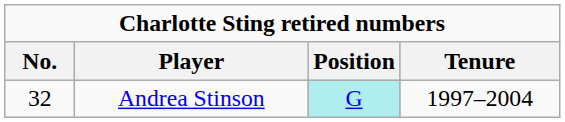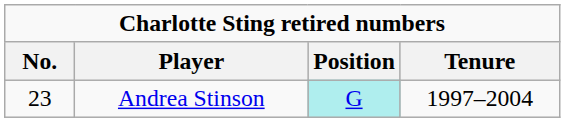(40, 98) 32 -> (40, 98) 23
